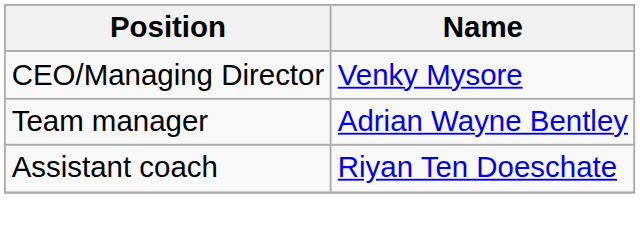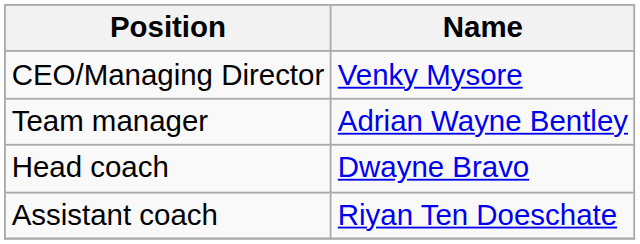+ row: (90, 167)
